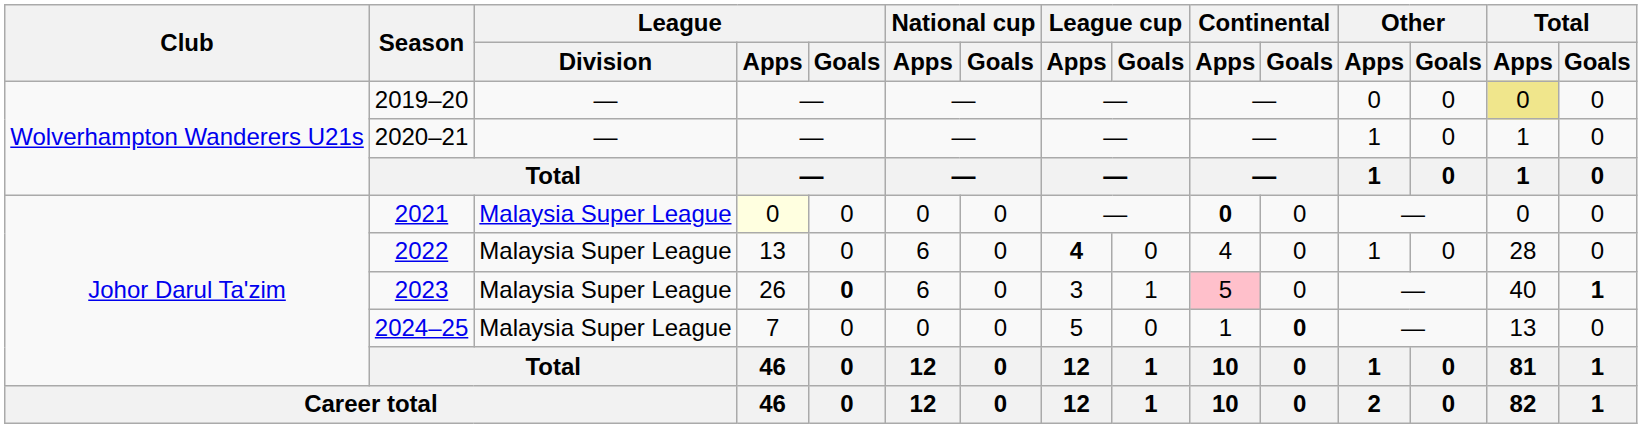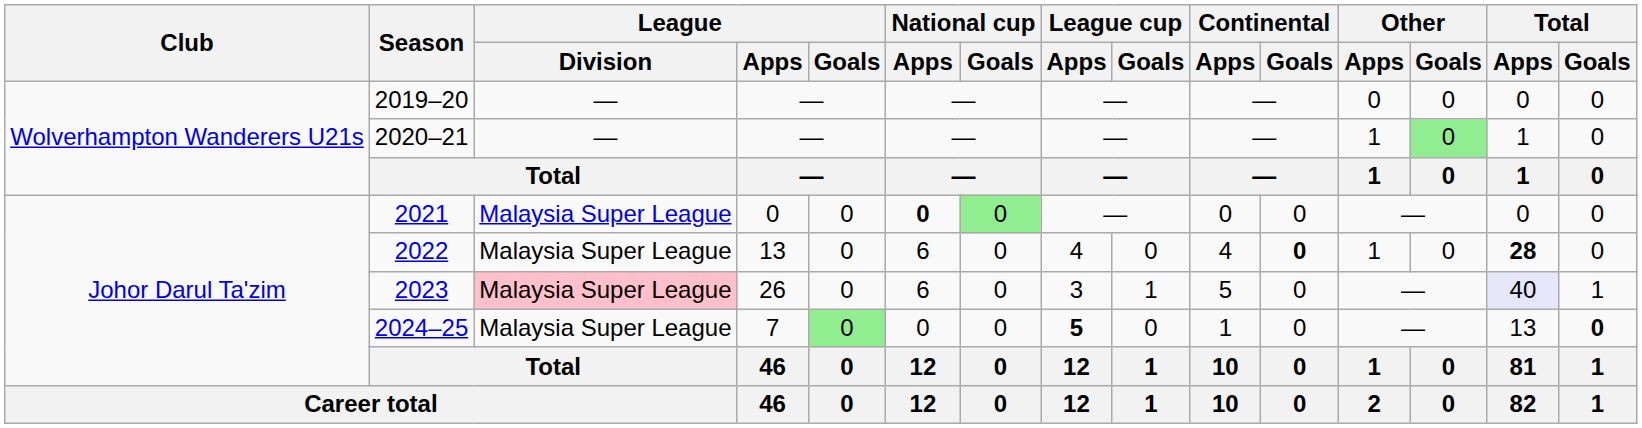(1523, 99) khaki background -> (1523, 99) no background
(1449, 137) no background -> (1449, 137) lightgreen background
(773, 213) lightyellow background -> (773, 213) no background
(923, 213) normal -> (923, 213) bold
(1000, 213) no background -> (1000, 213) lightgreen background
(1225, 213) bold -> (1225, 213) normal
(1076, 251) bold -> (1076, 251) normal
(1300, 251) normal -> (1300, 251) bold
(1523, 251) normal -> (1523, 251) bold
(605, 289) no background -> (605, 289) pink background
(847, 289) bold -> (847, 289) normal
(1225, 289) pink background -> (1225, 289) no background
(1523, 289) no background -> (1523, 289) lavender background
(1597, 289) bold -> (1597, 289) normal
(847, 328) no background -> (847, 328) lightgreen background
(1076, 328) normal -> (1076, 328) bold
(1300, 328) bold -> (1300, 328) normal
(1597, 328) normal -> (1597, 328) bold
